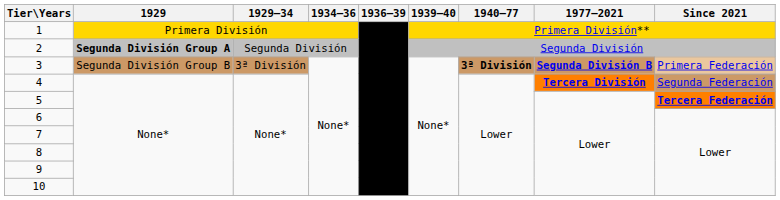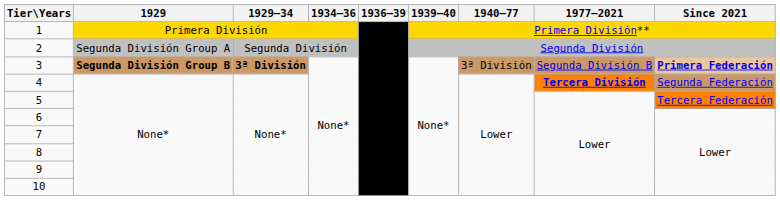(153, 48) bold -> (153, 48) normal
(153, 65) normal -> (153, 65) bold
(271, 65) normal -> (271, 65) bold
(496, 65) bold -> (496, 65) normal
(594, 65) bold -> (594, 65) normal
(715, 65) normal -> (715, 65) bold
(715, 100) bold -> (715, 100) normal
